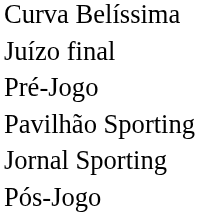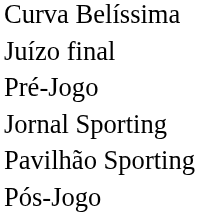(100, 124) Pavilhão Sporting -> (86, 124) Jornal Sporting
(86, 160) Jornal Sporting -> (100, 160) Pavilhão Sporting
